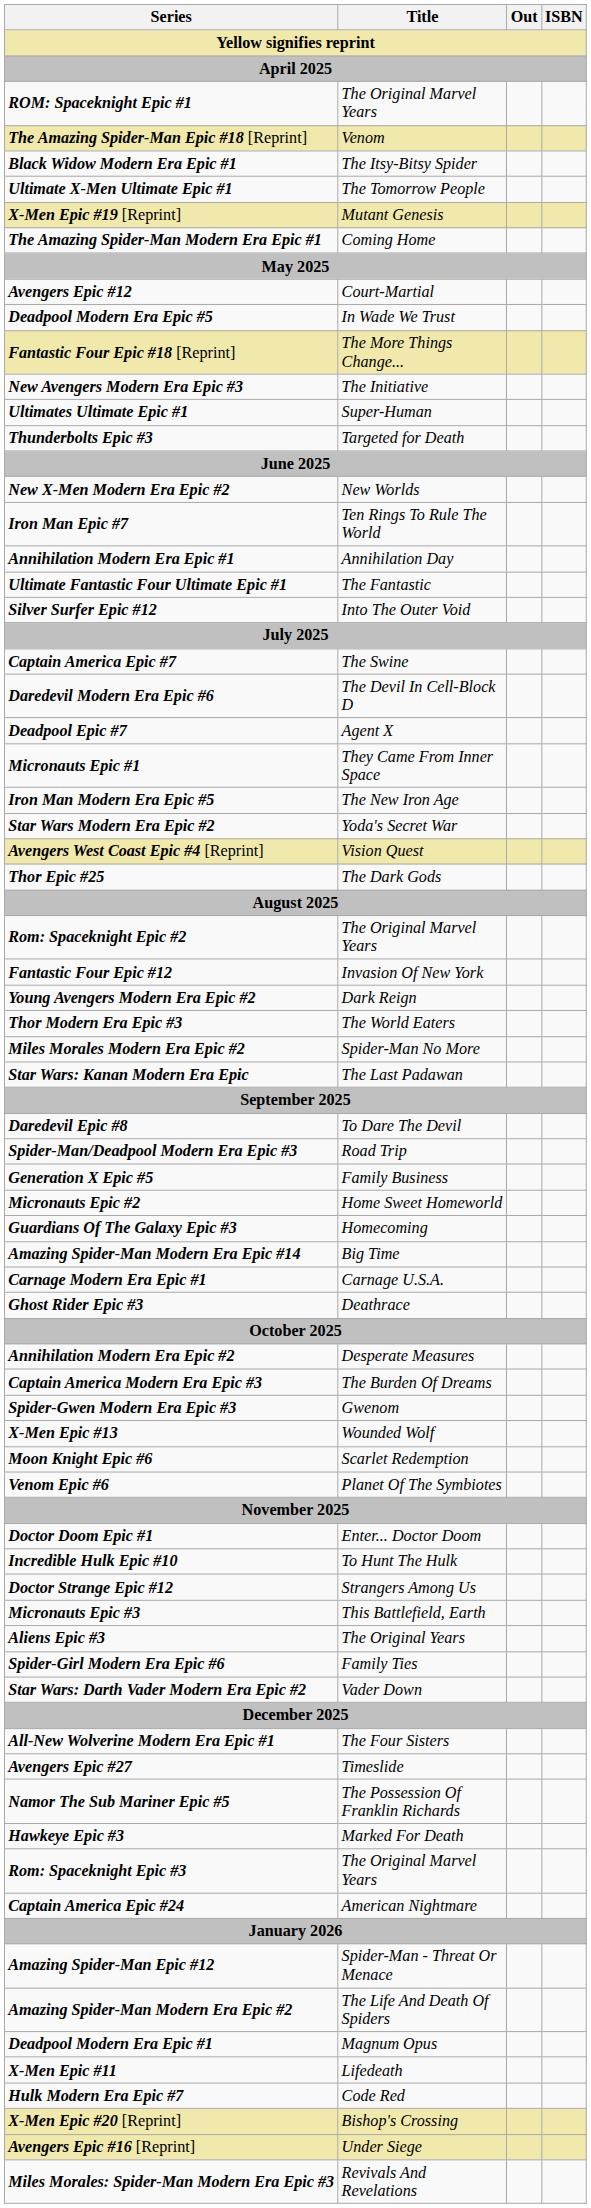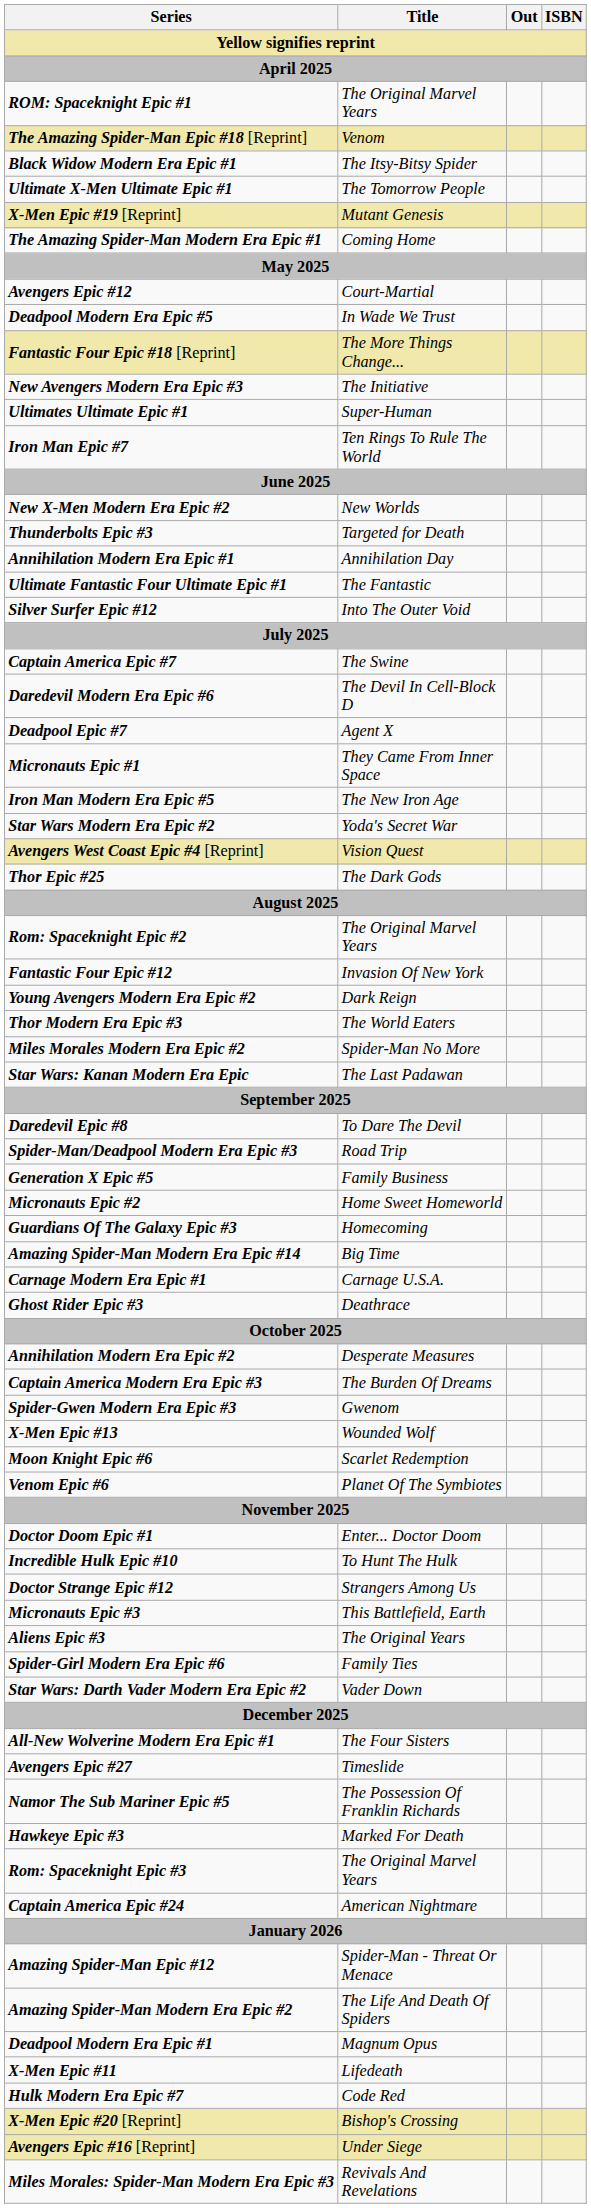rows swapped: (81, 438) <-> (68, 524)
